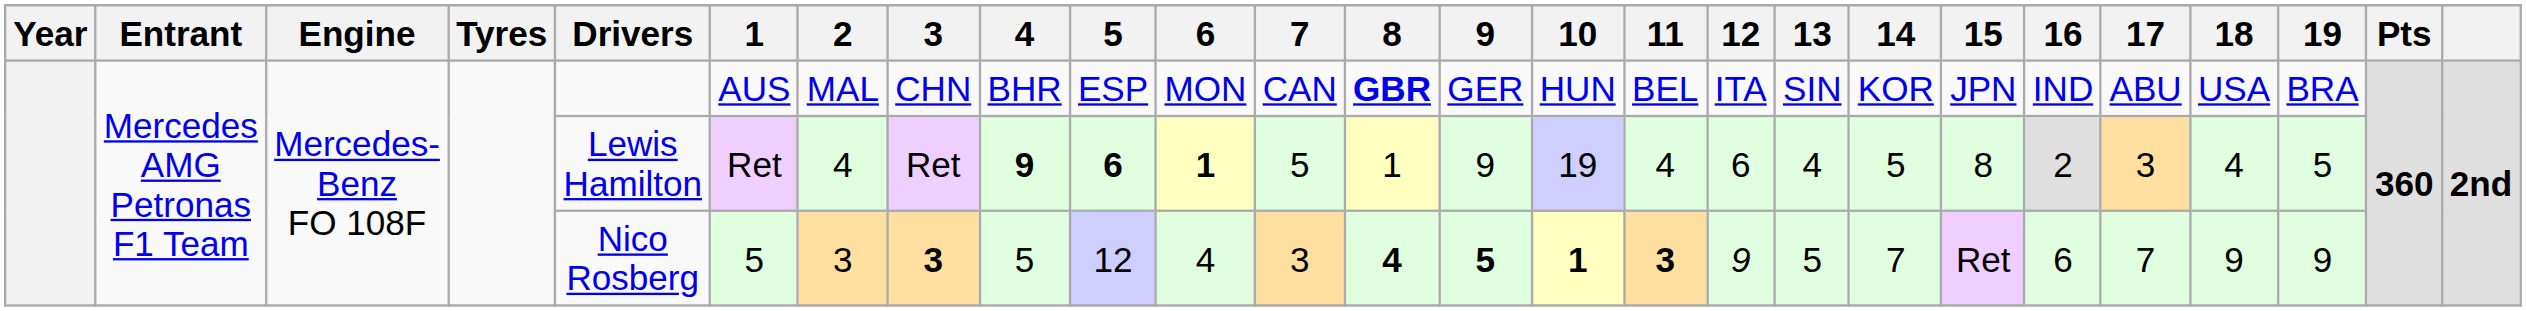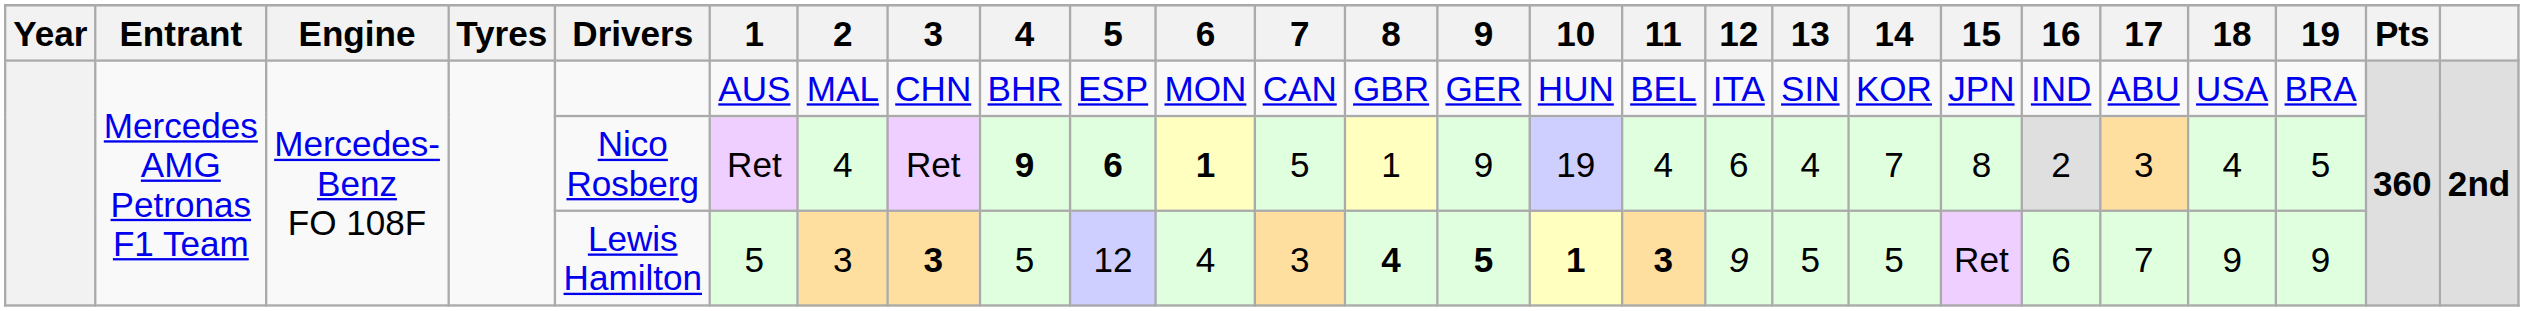(1392, 89) bold -> (1391, 89) normal
(633, 164) Lewis Hamilton -> (633, 164) Nico Rosberg
(1896, 164) 5 -> (1894, 164) 7
(633, 259) Nico Rosberg -> (633, 259) Lewis Hamilton
(1896, 259) 7 -> (1894, 259) 5
